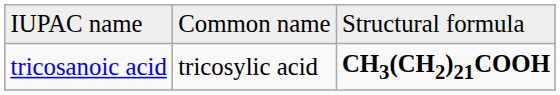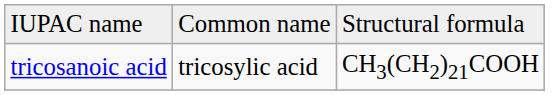(446, 66) bold -> (440, 66) normal
